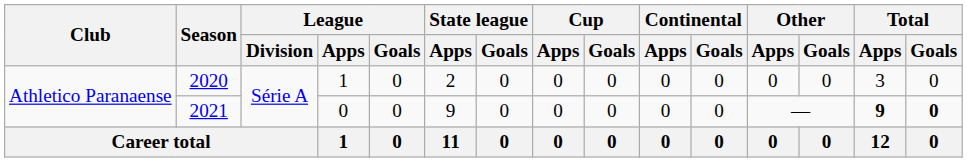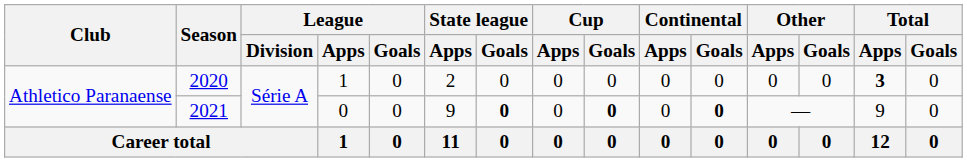(880, 80) normal -> (880, 80) bold
(504, 111) normal -> (504, 111) bold
(612, 111) normal -> (612, 111) bold
(719, 111) normal -> (719, 111) bold
(880, 111) bold -> (880, 111) normal
(934, 111) bold -> (934, 111) normal
